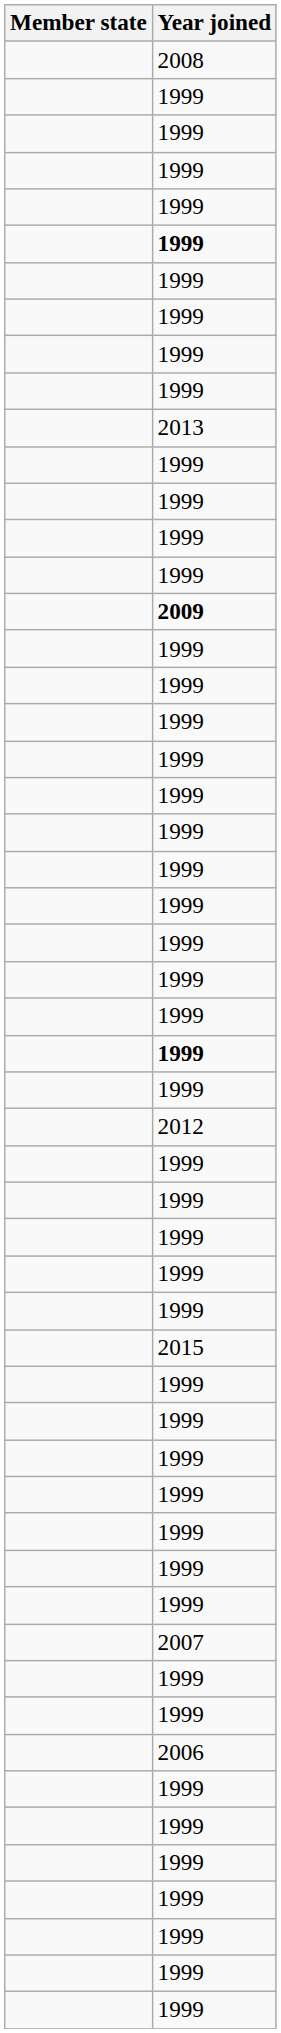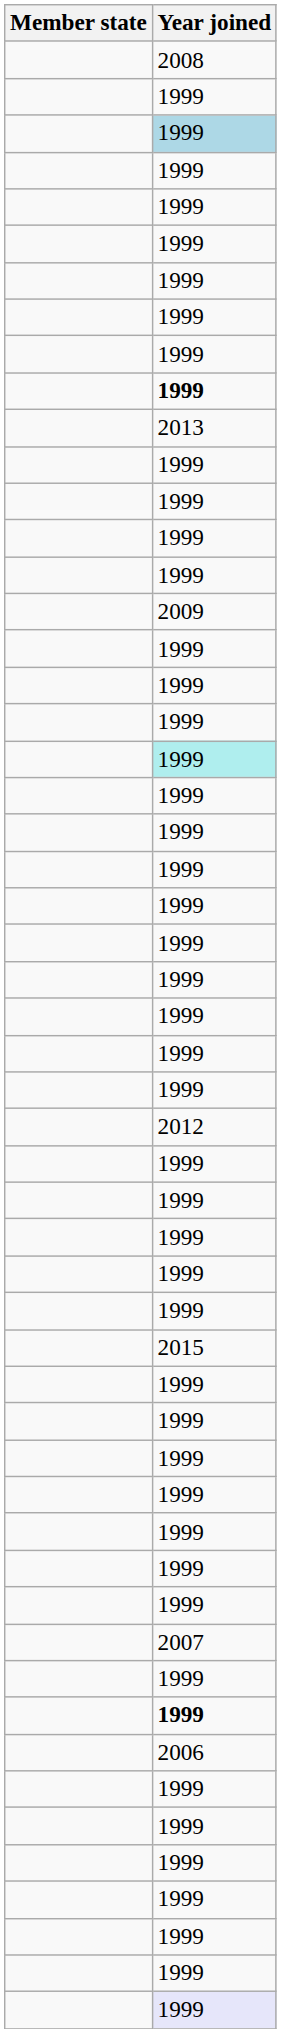(181, 133) no background -> (181, 133) lightblue background
(181, 243) bold -> (181, 243) normal
(181, 390) normal -> (181, 390) bold
(181, 611) bold -> (181, 611) normal
(181, 758) no background -> (181, 758) paleturquoise background
(181, 1053) bold -> (181, 1053) normal
(181, 1715) normal -> (181, 1715) bold
(181, 2009) no background -> (181, 2009) lavender background
